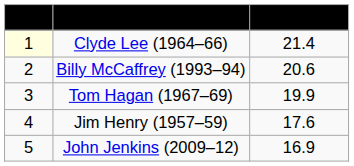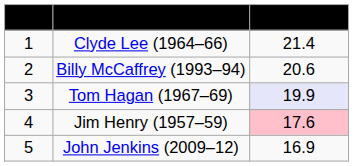(28, 43) lightyellow background -> (28, 43) no background
(299, 95) no background -> (299, 95) lavender background
(299, 122) no background -> (299, 122) pink background
